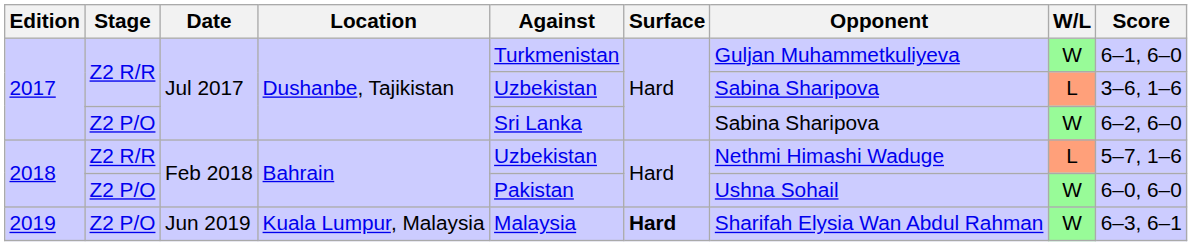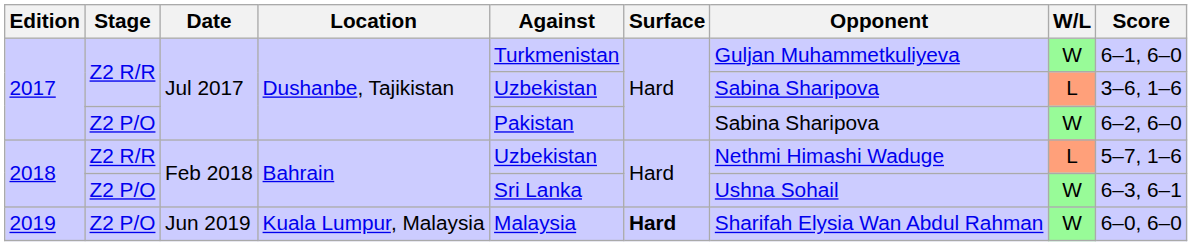(538, 122) Sri Lanka -> (534, 122) Pakistan
(534, 189) Pakistan -> (538, 189) Sri Lanka
(1141, 189) 6–0, 6–0 -> (1141, 189) 6–3, 6–1
(1141, 223) 6–3, 6–1 -> (1141, 223) 6–0, 6–0
